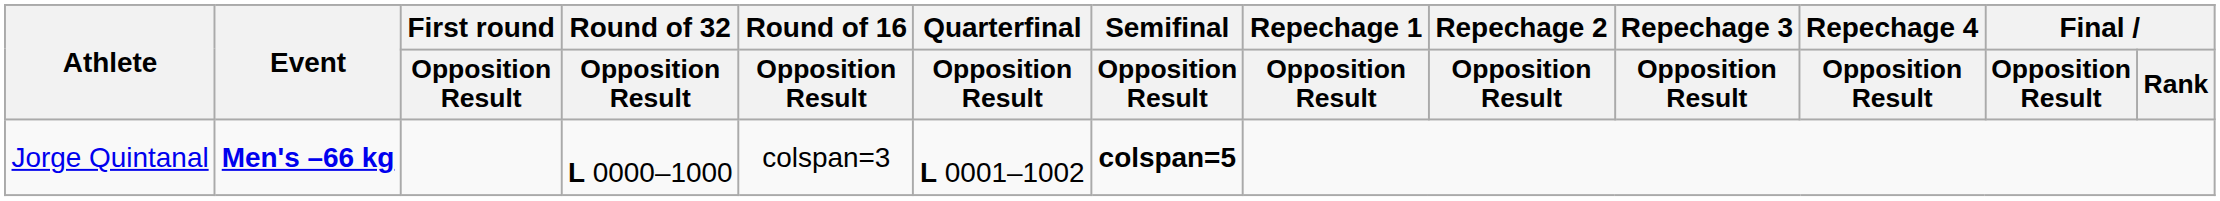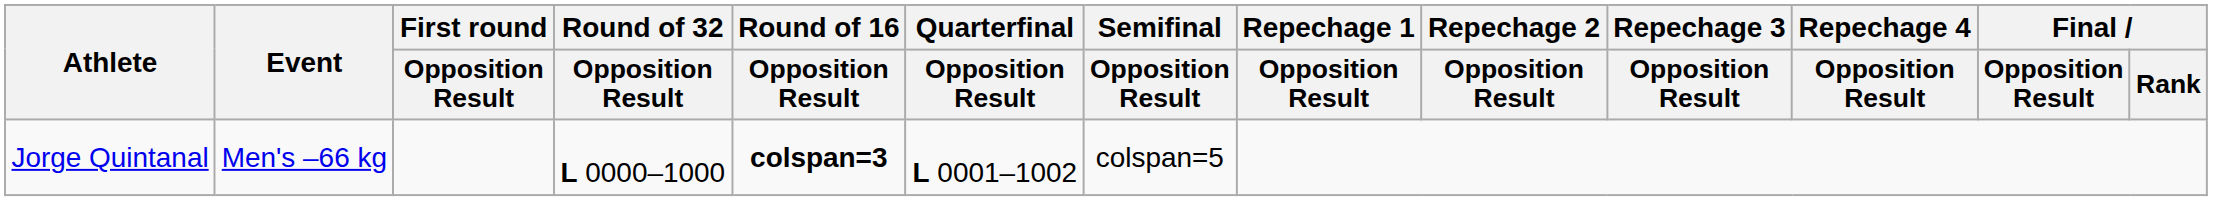(308, 158) bold -> (304, 158) normal
(826, 158) normal -> (819, 158) bold
(1167, 158) bold -> (1160, 158) normal
